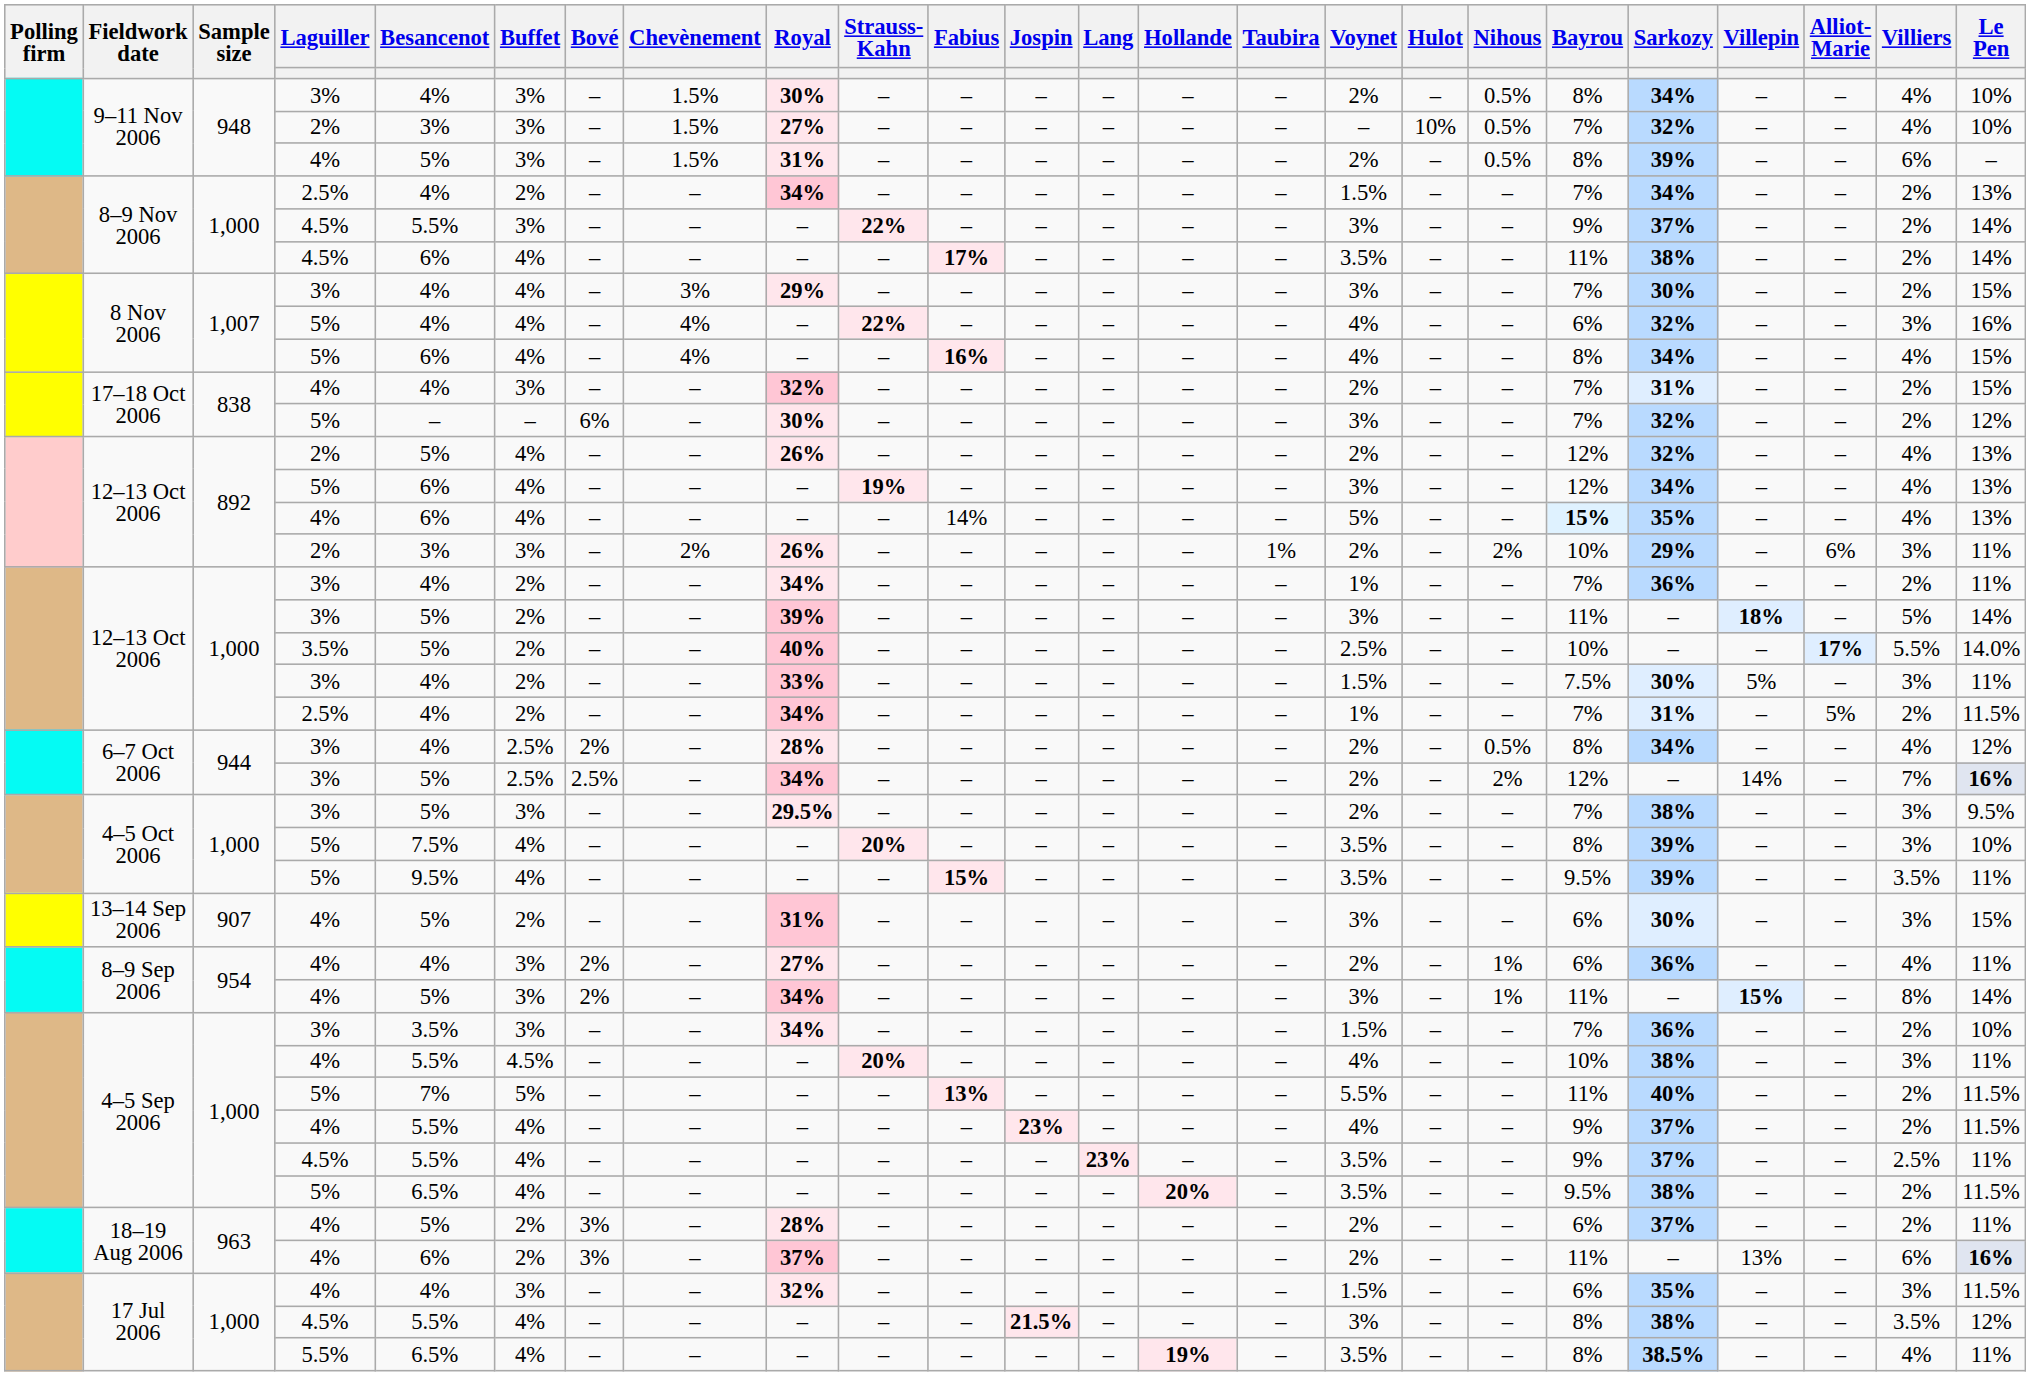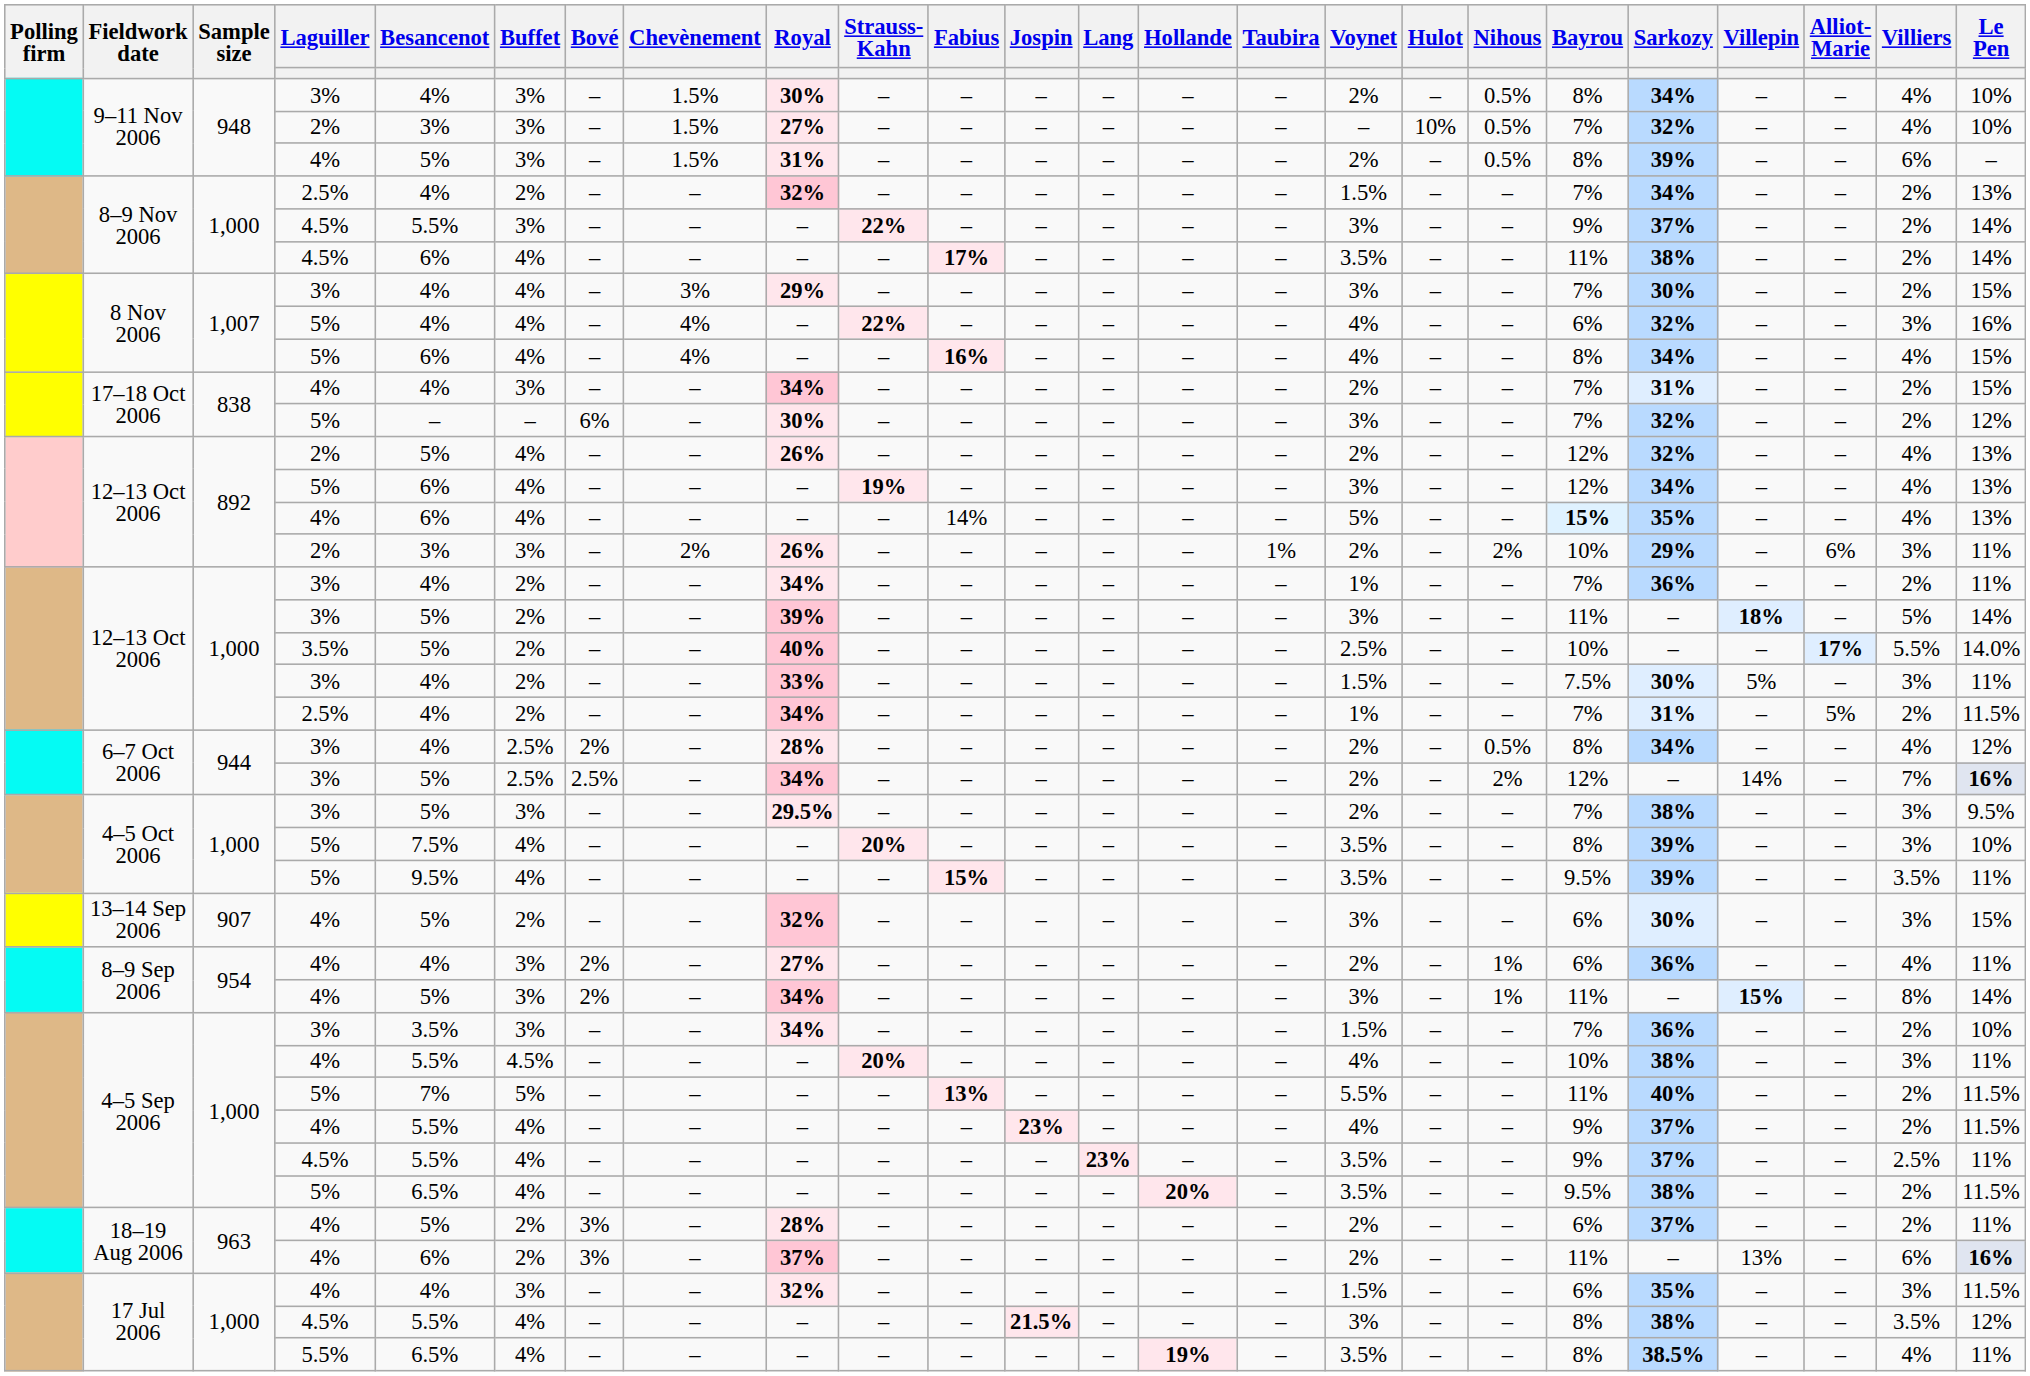(803, 193) 34% -> (803, 193) 32%
(803, 388) 32% -> (803, 388) 34%
(803, 920) 31% -> (803, 920) 32%
